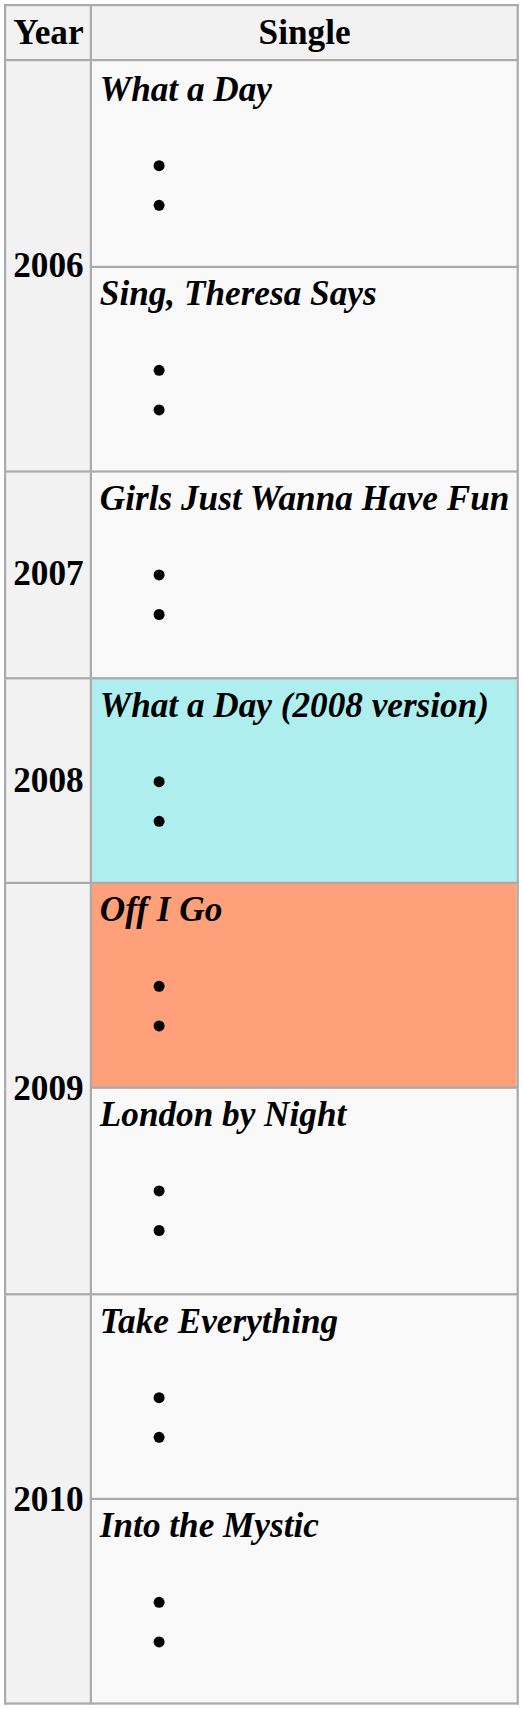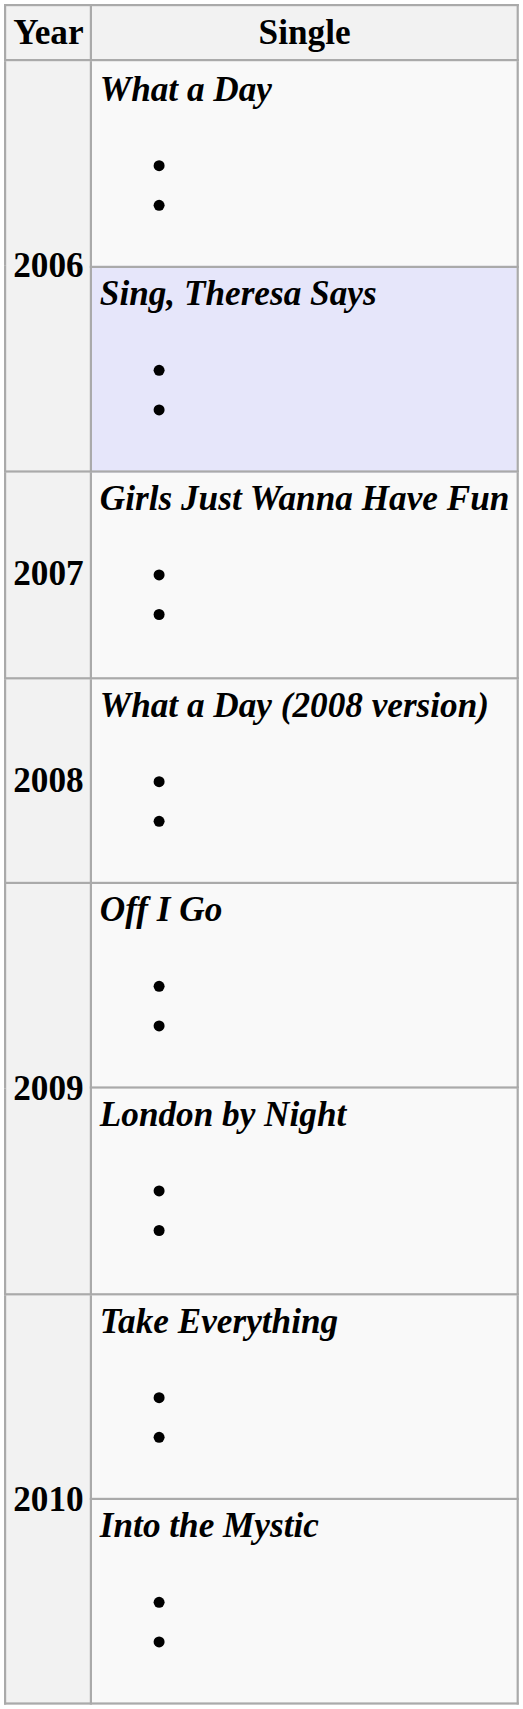(305, 351) no background -> (305, 351) lavender background
(305, 762) paleturquoise background -> (305, 762) no background
(305, 968) lightsalmon background -> (305, 968) no background
